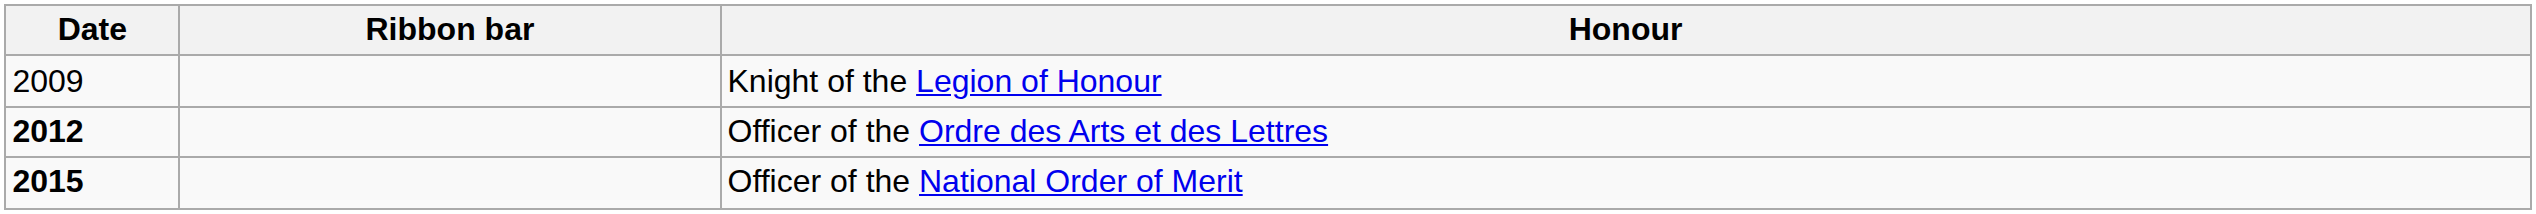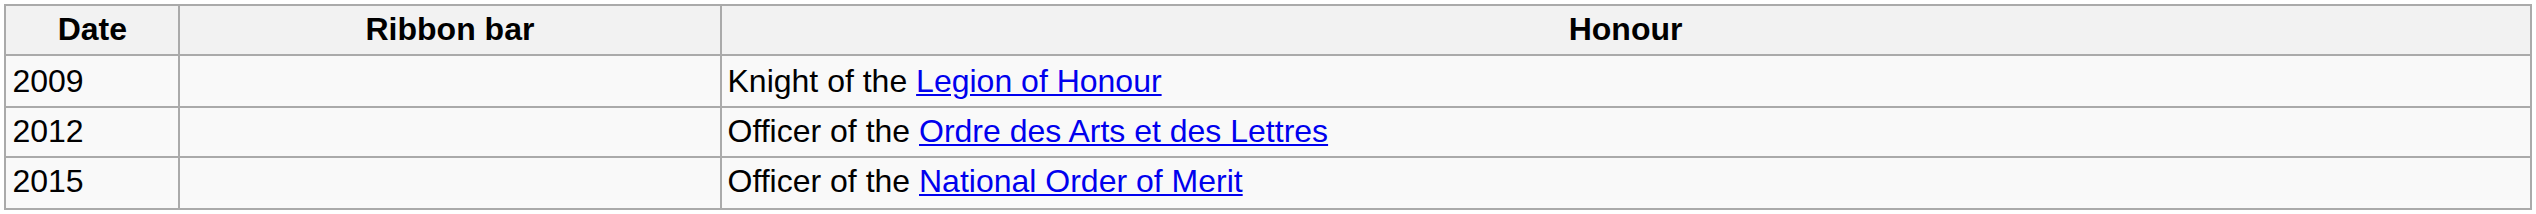(48, 131) bold -> (48, 131) normal
(48, 182) bold -> (48, 182) normal
